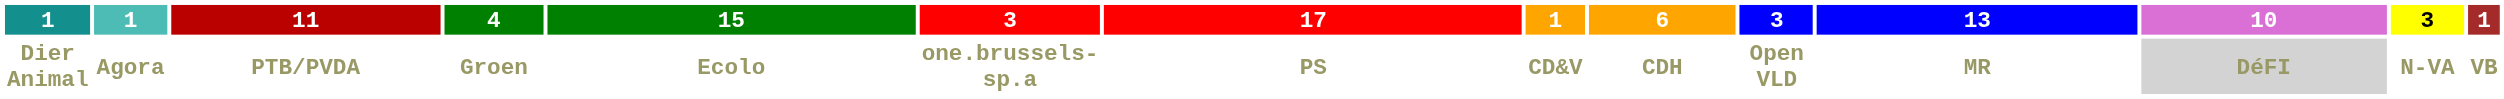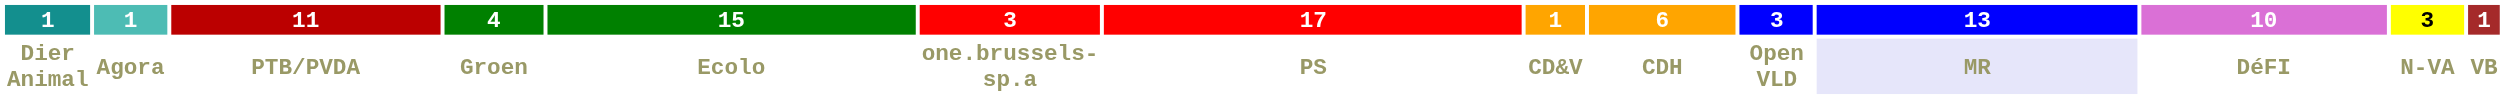(1977, 66) no background -> (1977, 66) lavender background
(2264, 66) lightgrey background -> (2264, 66) no background
